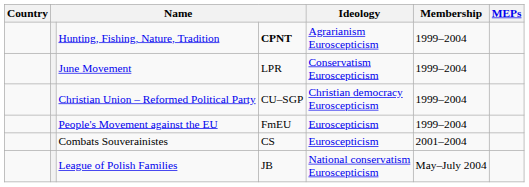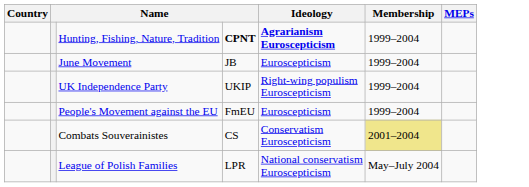(343, 37) normal -> (298, 37) bold
(271, 68) LPR -> (231, 62) JB
(343, 68) Conservatism Euroscepticism -> (296, 62) Euroscepticism
- row: (157, 99)
+ row: (113, 86)
(343, 141) Euroscepticism -> (296, 135) Conservatism Euroscepticism
(441, 141) no background -> (394, 135) khaki background
(267, 166) JB -> (235, 166) LPR
